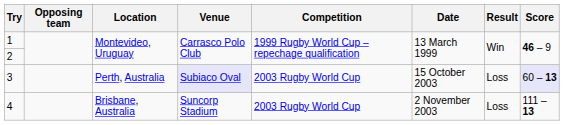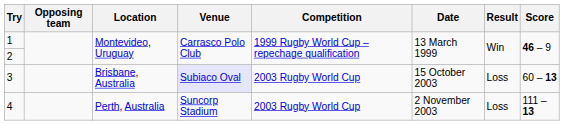(130, 78) Perth, Australia -> (117, 78) Brisbane, Australia
(540, 78) lavender background -> (540, 78) no background
(117, 106) Brisbane, Australia -> (130, 106) Perth, Australia
